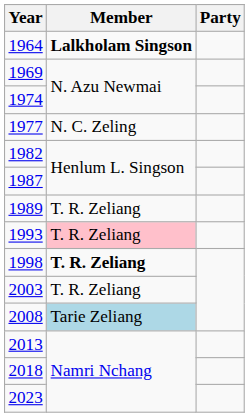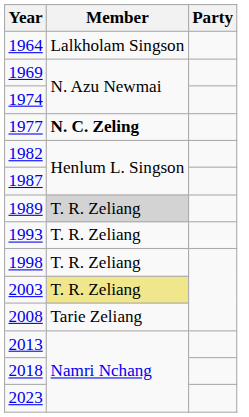(121, 45) bold -> (117, 45) normal
(93, 126) normal -> (95, 126) bold
(96, 208) no background -> (96, 208) lightgrey background
(96, 235) pink background -> (96, 235) no background
(98, 262) bold -> (96, 262) normal
(96, 289) no background -> (96, 289) khaki background
(96, 316) lightblue background -> (96, 316) no background
